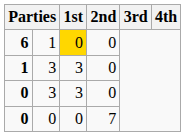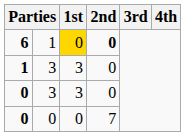(112, 42) normal -> (112, 42) bold
